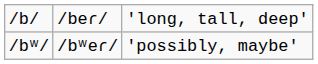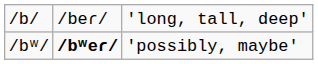(88, 46) normal -> (88, 46) bold
